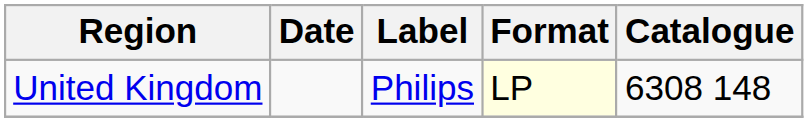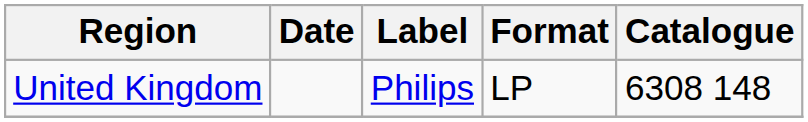(512, 87) lightyellow background -> (512, 87) no background
